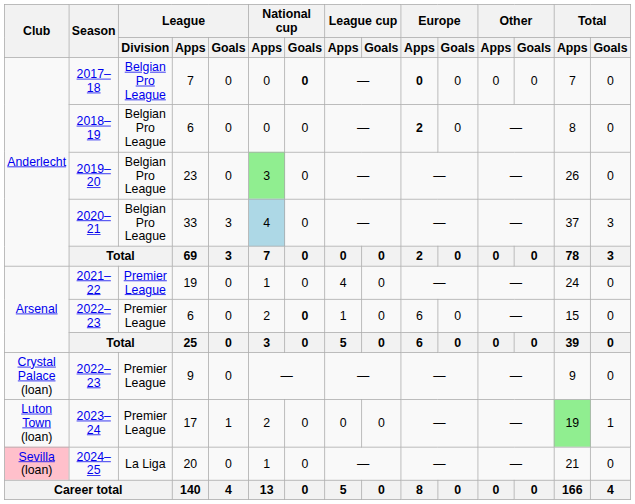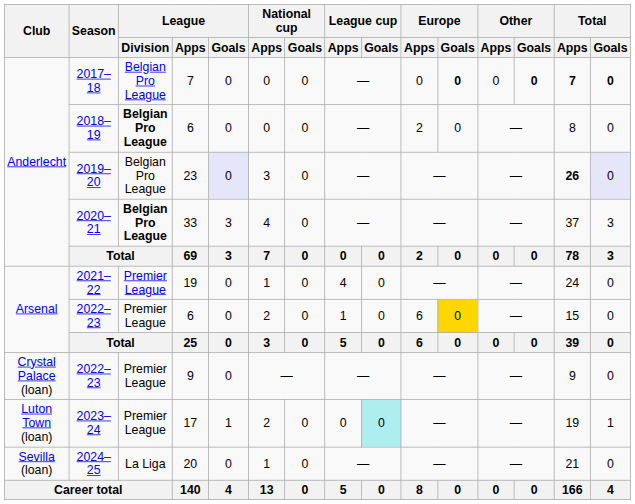(305, 81) bold -> (305, 81) normal
(420, 81) bold -> (420, 81) normal
(458, 81) normal -> (458, 81) bold
(534, 81) normal -> (534, 81) bold
(572, 81) normal -> (572, 81) bold
(611, 81) normal -> (611, 81) bold
(145, 128) normal -> (145, 128) bold
(420, 128) bold -> (420, 128) normal
(229, 175) no background -> (229, 175) lavender background
(267, 175) lightgreen background -> (267, 175) no background
(572, 175) normal -> (572, 175) bold
(611, 175) no background -> (611, 175) lavender background
(145, 222) normal -> (145, 222) bold
(267, 222) lightblue background -> (267, 222) no background
(305, 316) bold -> (305, 316) normal
(458, 316) no background -> (458, 316) gold background
(381, 423) no background -> (381, 423) paleturquoise background
(572, 423) lightgreen background -> (572, 423) no background
(37, 463) pink background -> (37, 463) no background
